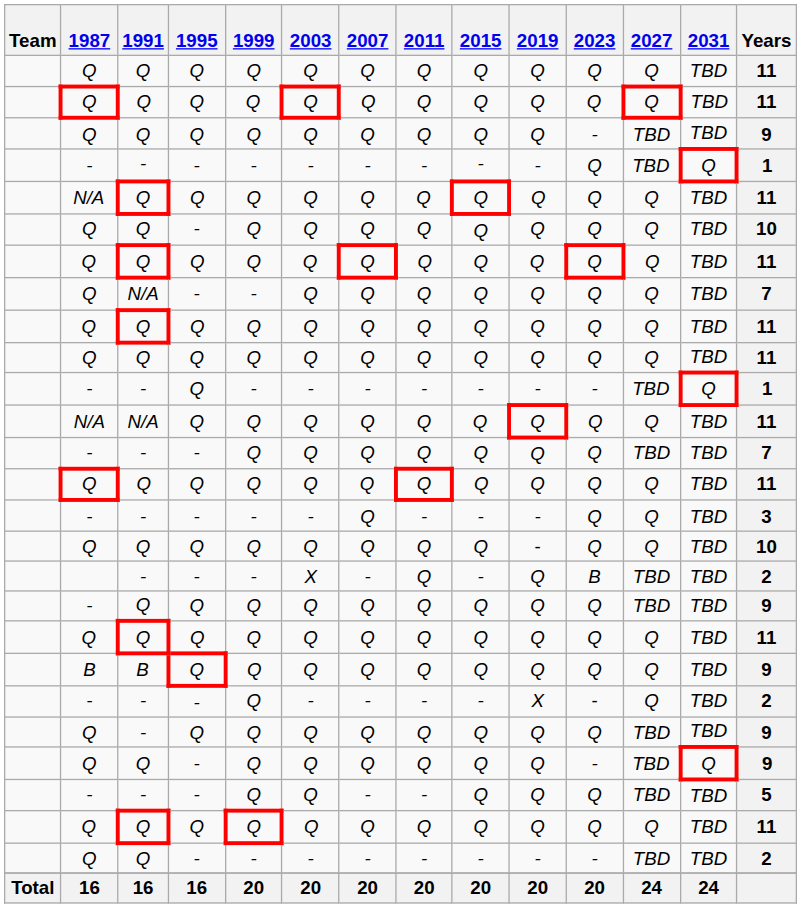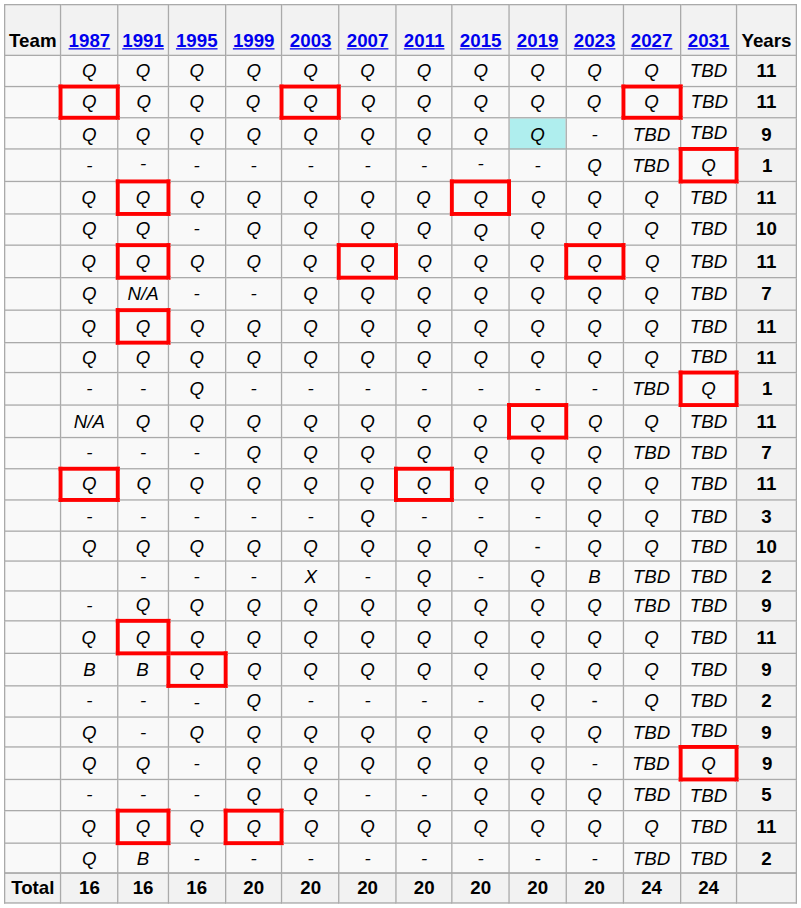(538, 134) no background -> (538, 134) paleturquoise background
(89, 198) N/A -> (89, 198) Q
(143, 422) N/A -> (143, 422) Q
(538, 701) X -> (538, 701) Q
(143, 859) Q -> (143, 859) B
